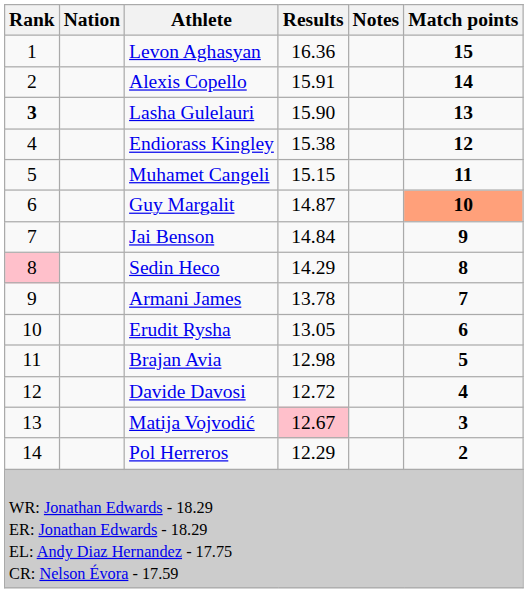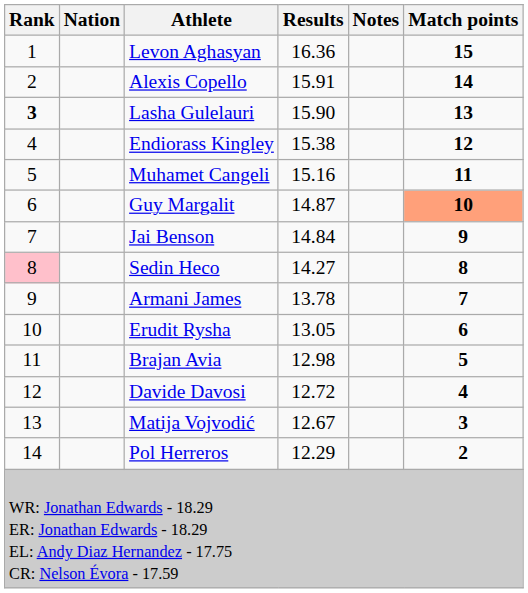(313, 174) 15.15 -> (313, 174) 15.16
(313, 267) 14.29 -> (313, 267) 14.27
(313, 422) pink background -> (313, 422) no background
